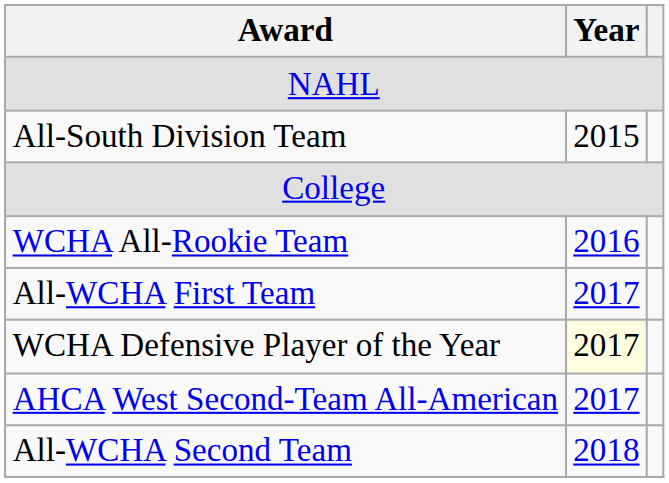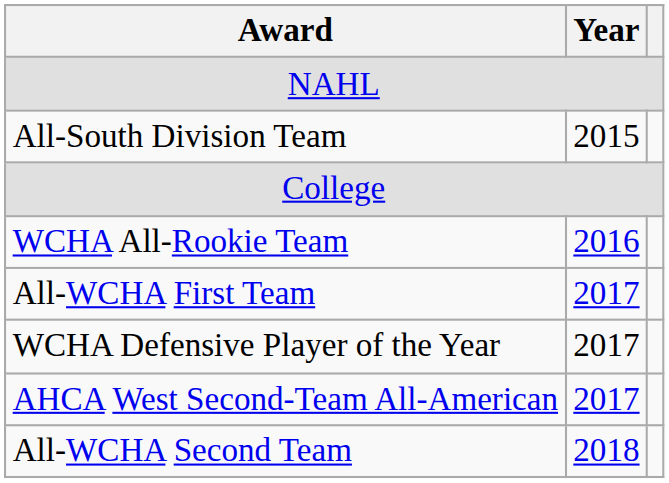(606, 345) lightyellow background -> (606, 345) no background
